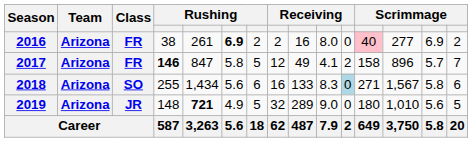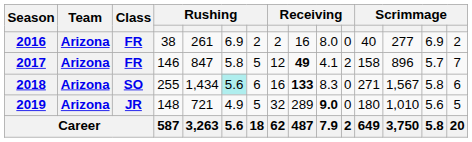(234, 42) bold -> (234, 42) normal
(369, 42) pink background -> (369, 42) no background
(168, 63) bold -> (168, 63) normal
(302, 63) normal -> (302, 63) bold
(234, 84) no background -> (234, 84) paleturquoise background
(302, 84) normal -> (302, 84) bold
(348, 84) lightblue background -> (348, 84) no background
(202, 105) bold -> (202, 105) normal
(329, 105) normal -> (329, 105) bold
